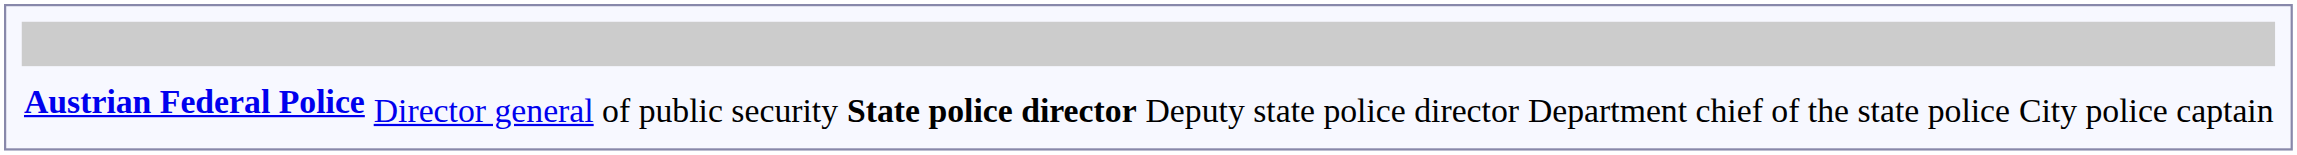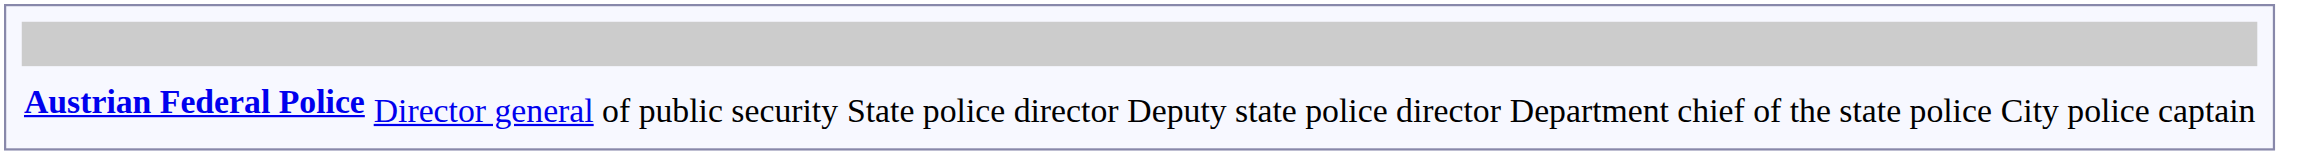(992, 109) bold -> (983, 109) normal
